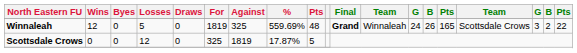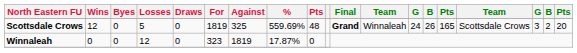(29, 25) Winnaleah -> (45, 25) Scottsdale Crows
(562, 25) 22 -> (562, 25) 20
(45, 40) Scottsdale Crows -> (29, 40) Winnaleah
(214, 40) 325 -> (214, 40) 323
(312, 40) 5 -> (312, 40) 0
